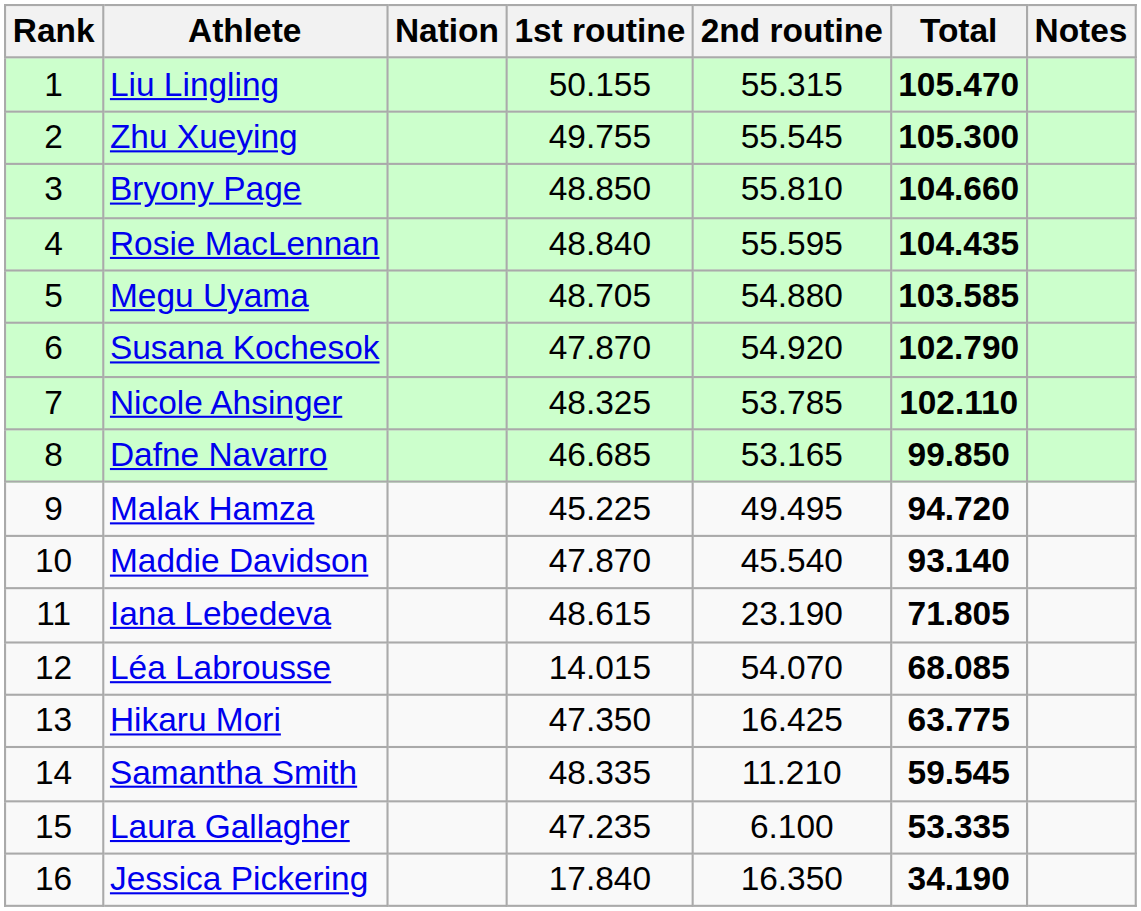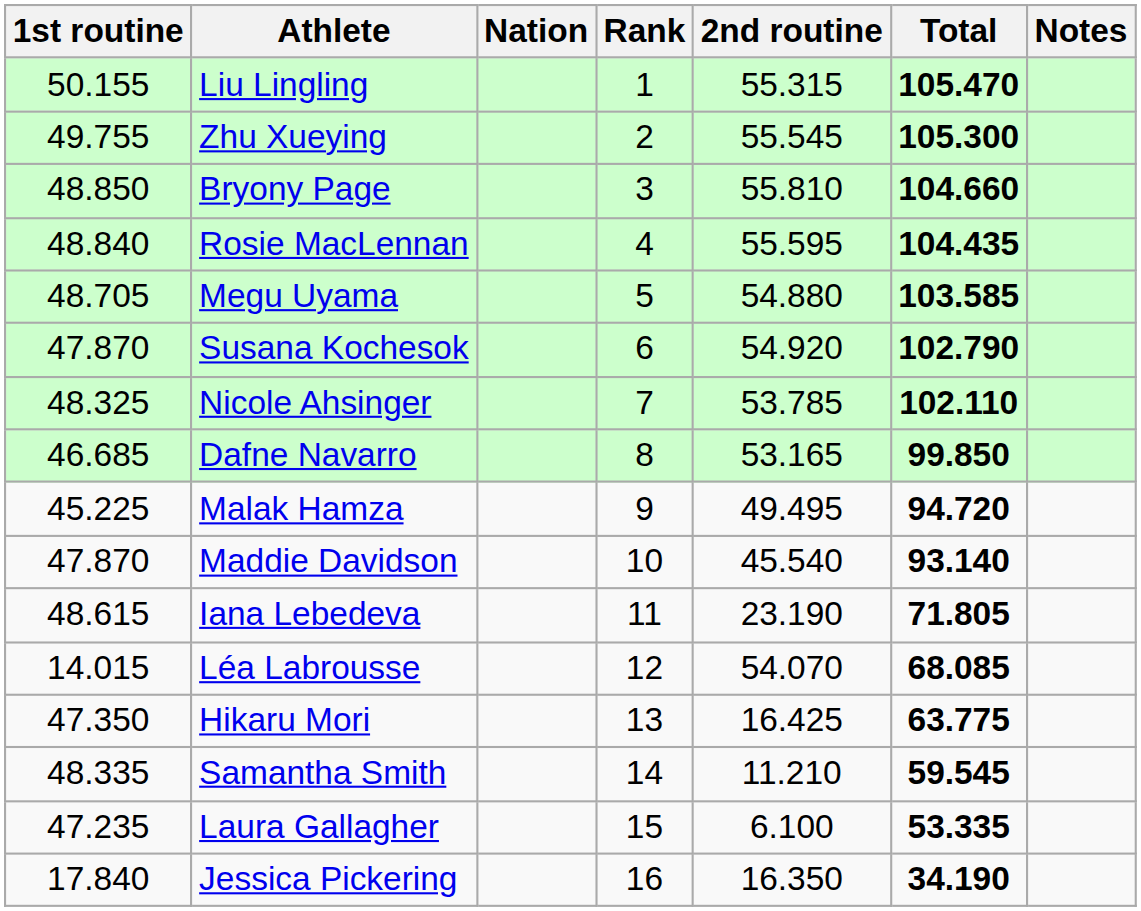columns swapped: (54, 31) <-> (600, 31)
